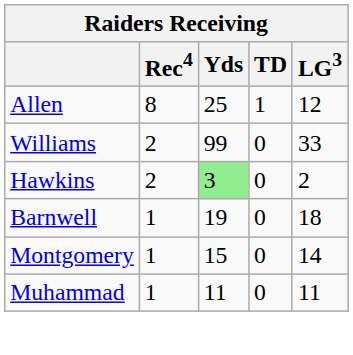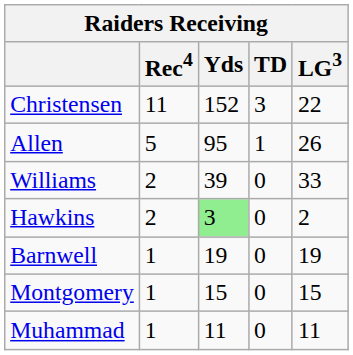+ row: (66, 104)
(151, 104) 8 -> (151, 142) 5
(216, 104) 25 -> (216, 142) 95
(310, 104) 12 -> (310, 142) 26
(216, 142) 99 -> (216, 179) 39
(310, 217) 18 -> (310, 255) 19
(310, 255) 14 -> (310, 292) 15
